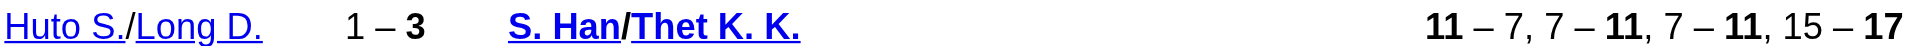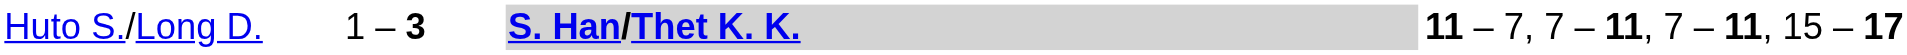(654, 26) no background -> (654, 26) lightgrey background
